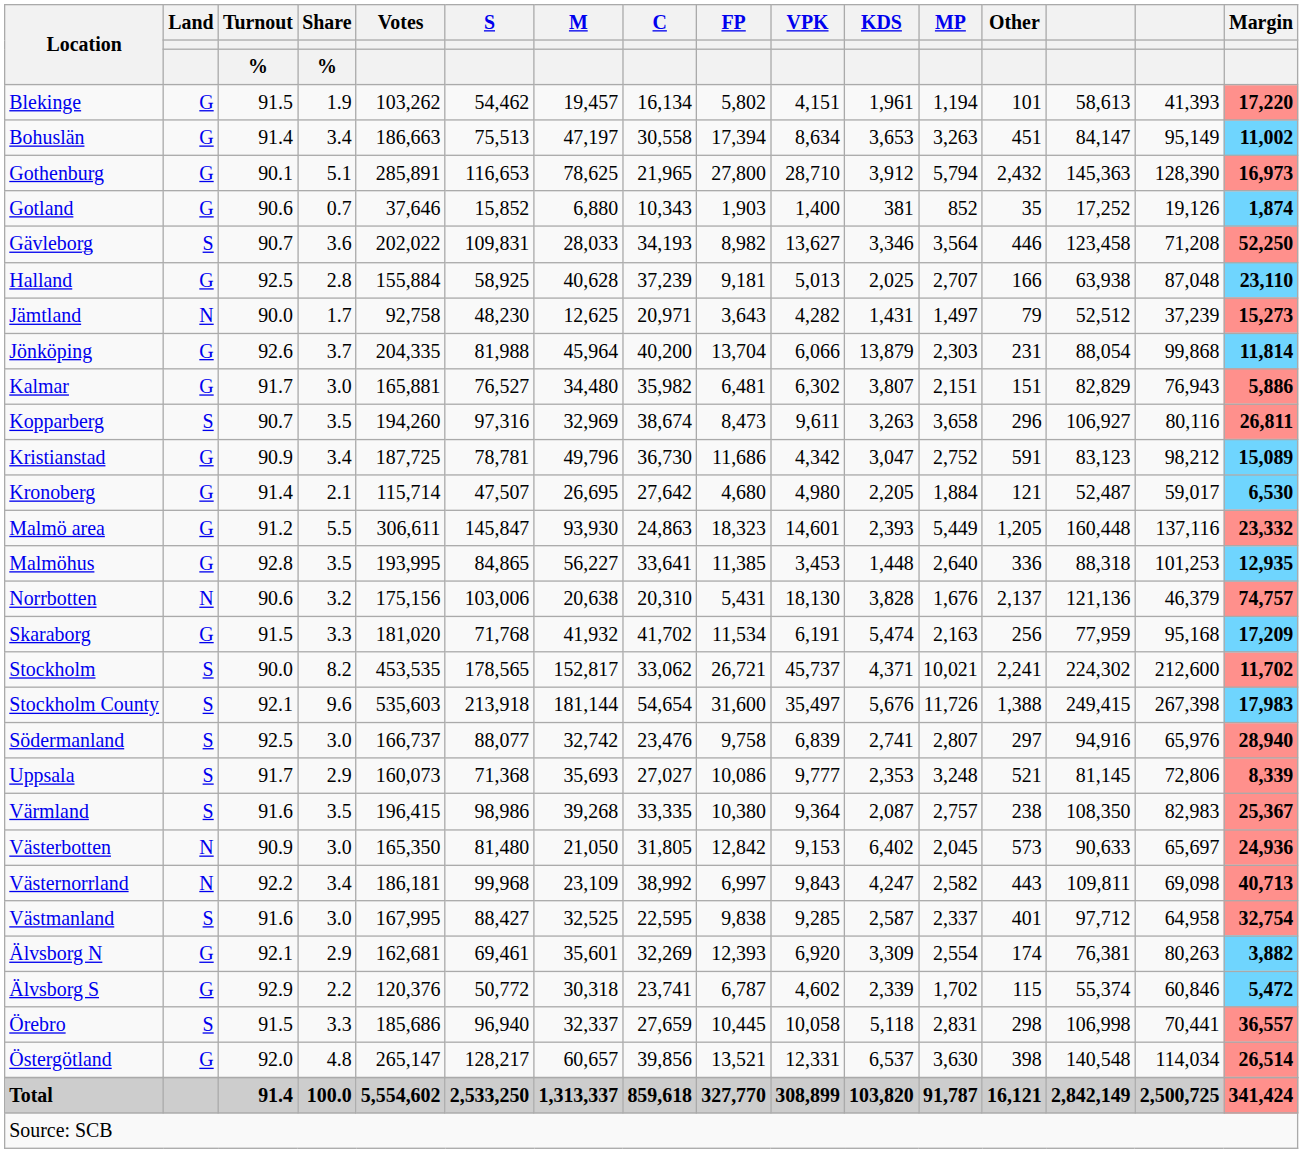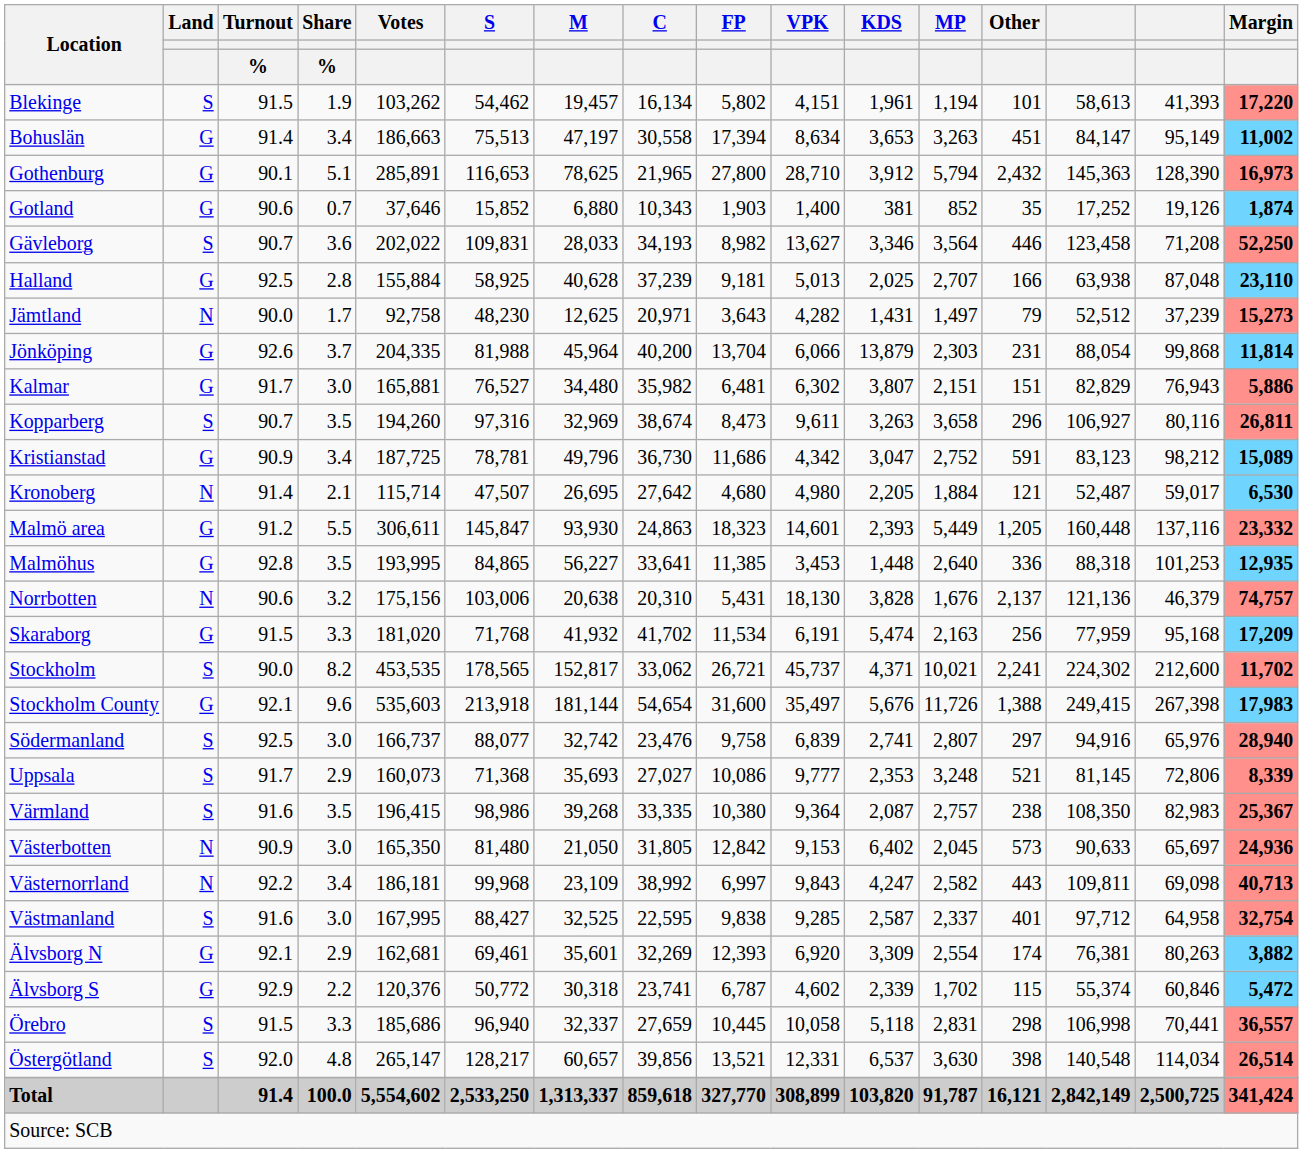(206, 102) G -> (208, 102) S
(206, 492) G -> (206, 492) N
(208, 705) S -> (206, 705) G
(206, 1059) G -> (208, 1059) S
